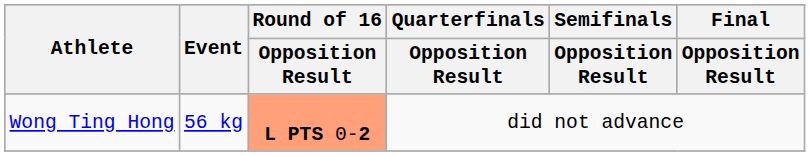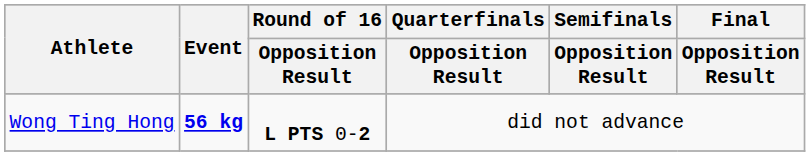(214, 122) normal -> (214, 122) bold
(317, 134) lightsalmon background -> (317, 134) no background
